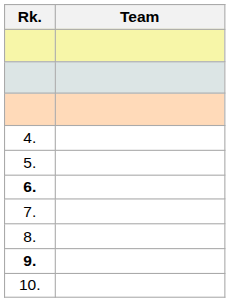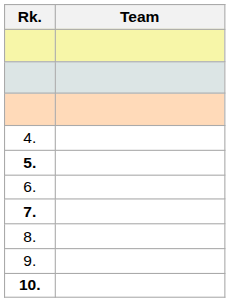(30, 163) normal -> (30, 163) bold
(30, 187) bold -> (30, 187) normal
(30, 212) normal -> (30, 212) bold
(30, 261) bold -> (30, 261) normal
(30, 286) normal -> (30, 286) bold
